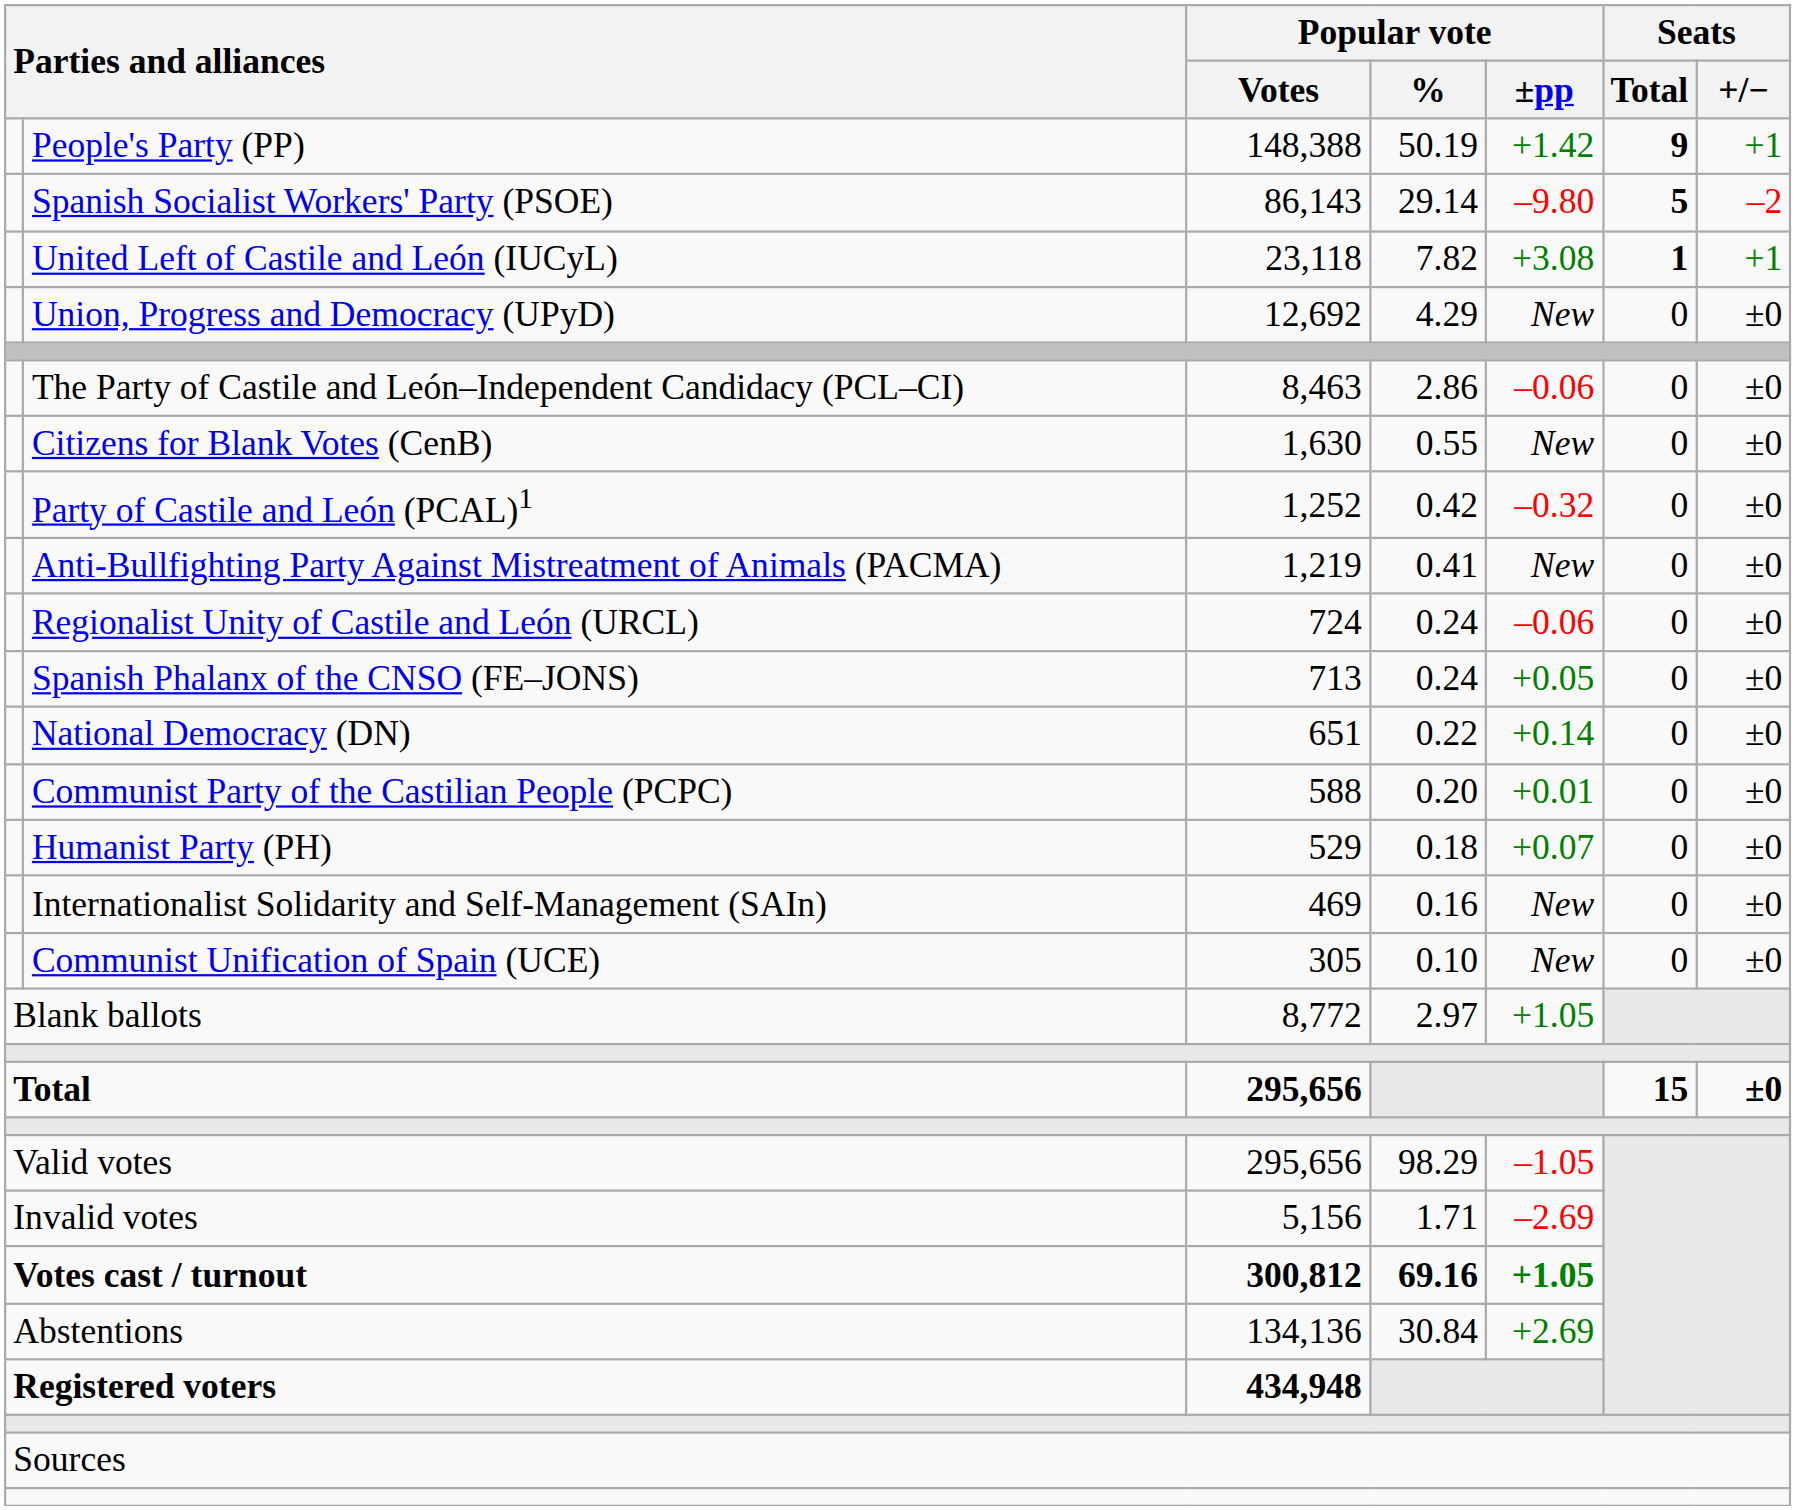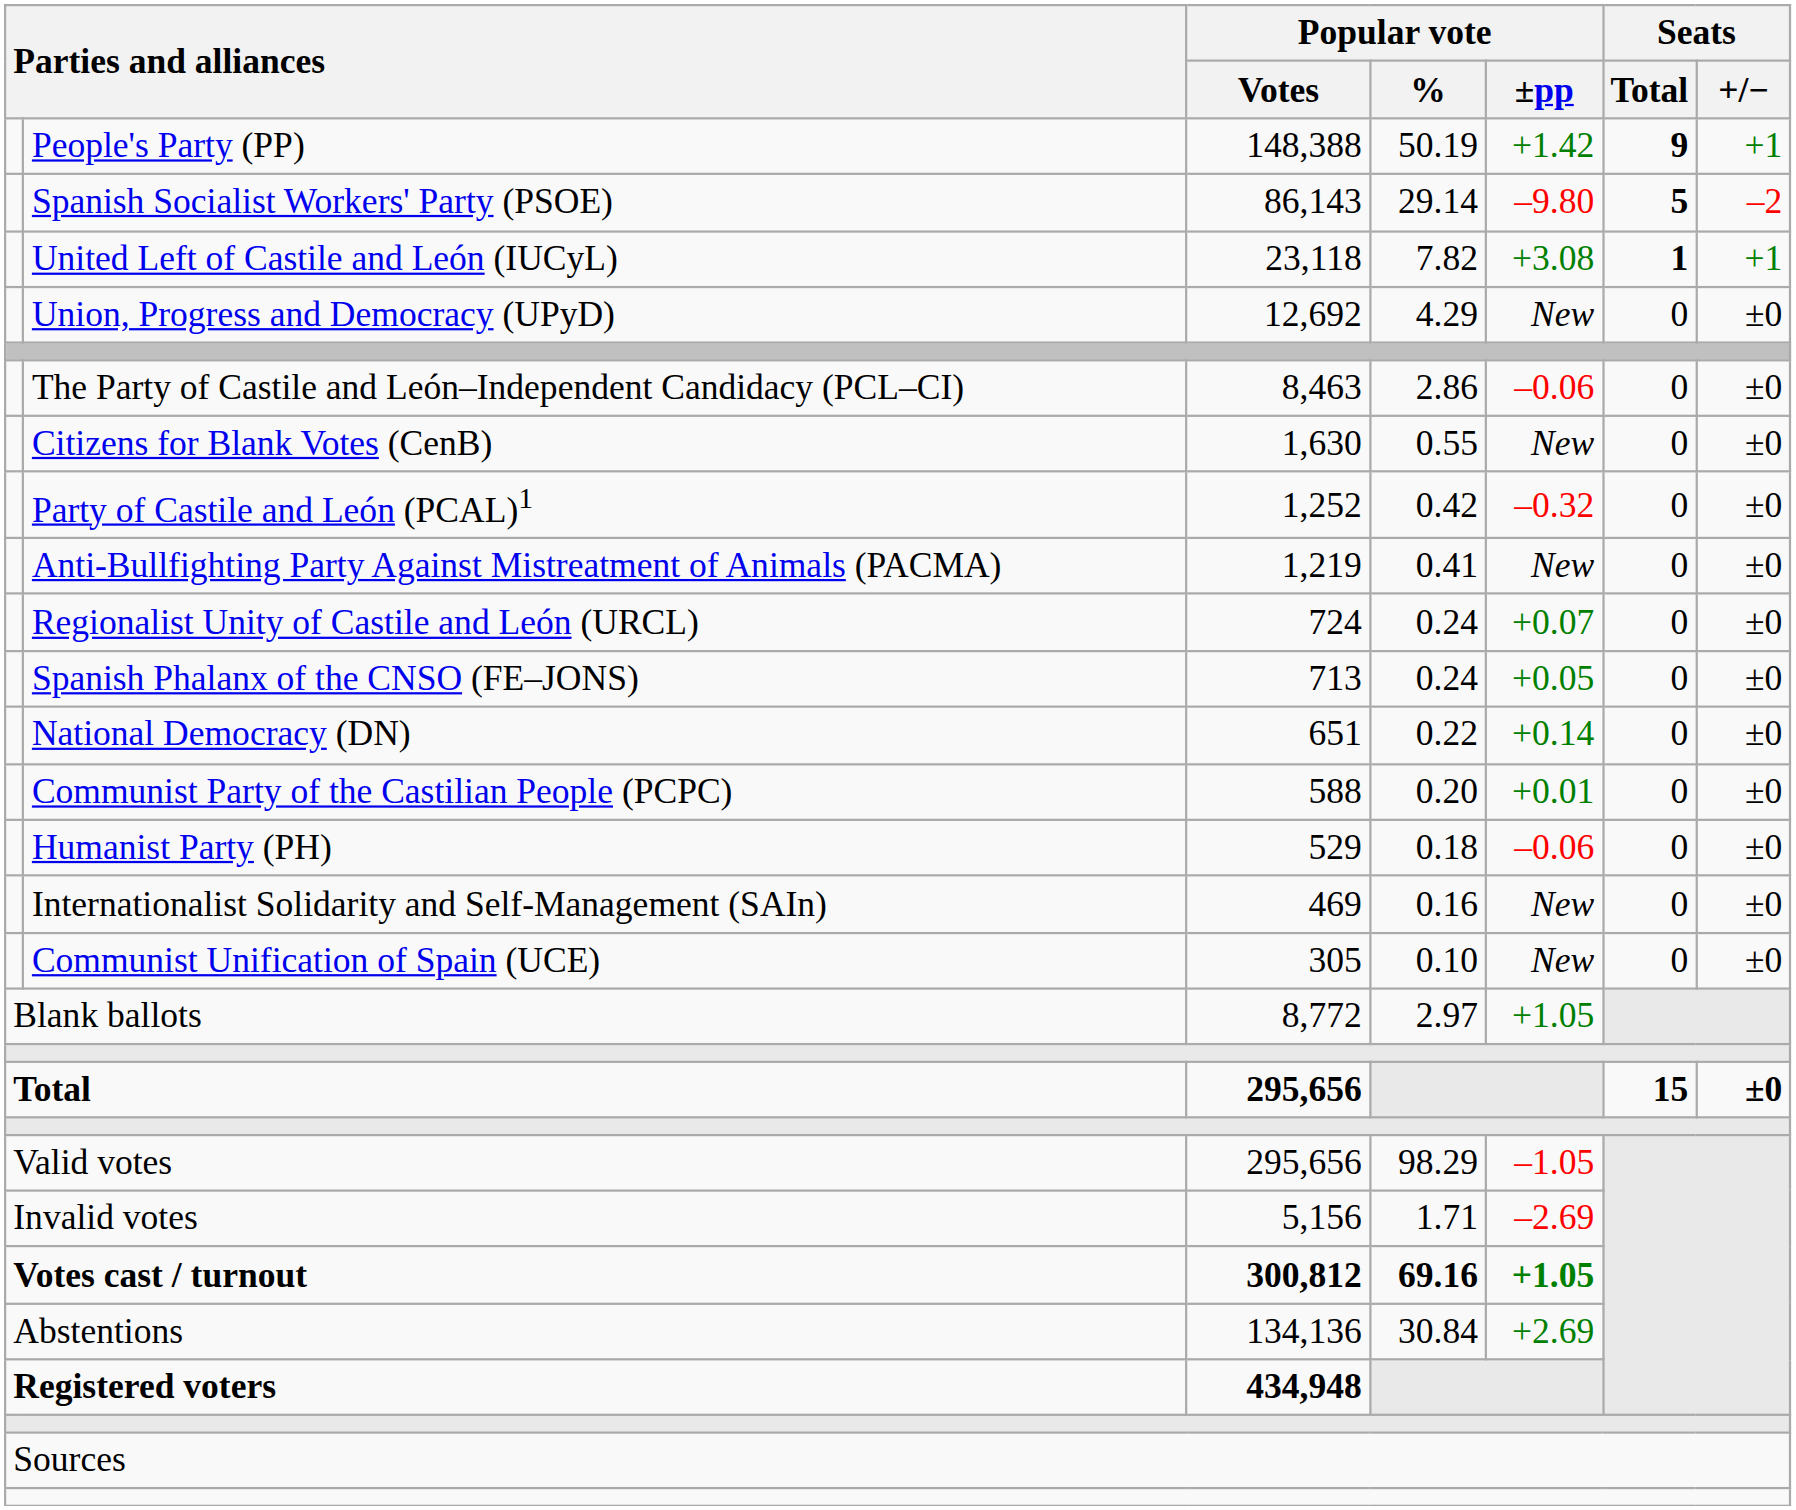(1554, 621) –0.06 -> (1553, 621) +0.07
(1553, 847) +0.07 -> (1554, 847) –0.06
